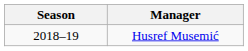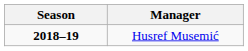(56, 35) normal -> (56, 35) bold
